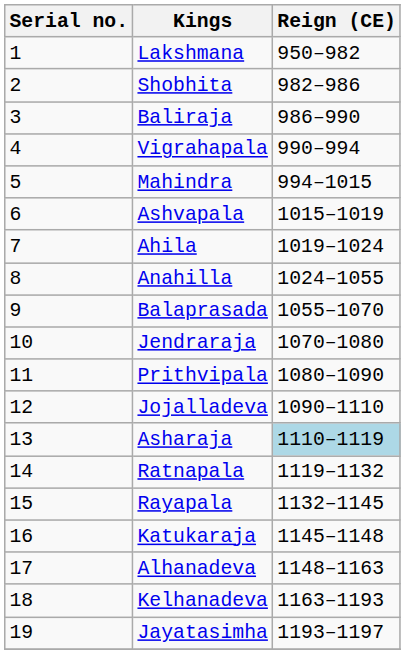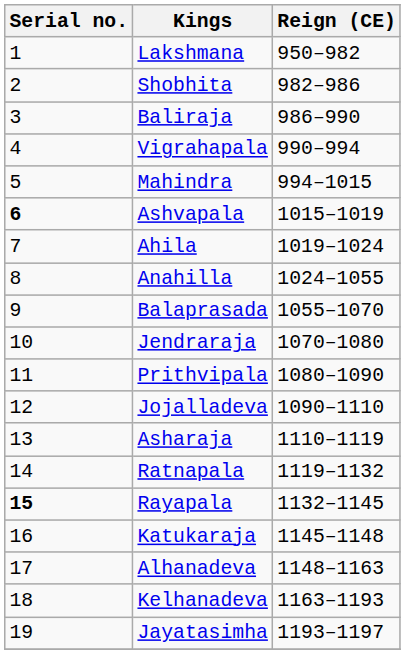(15, 214) normal -> (15, 214) bold
(331, 440) lightblue background -> (331, 440) no background
(21, 504) normal -> (21, 504) bold
